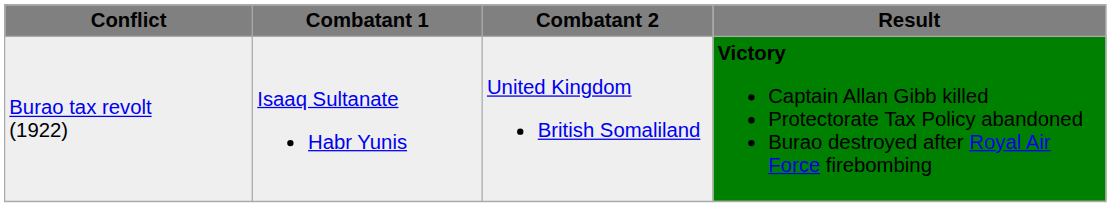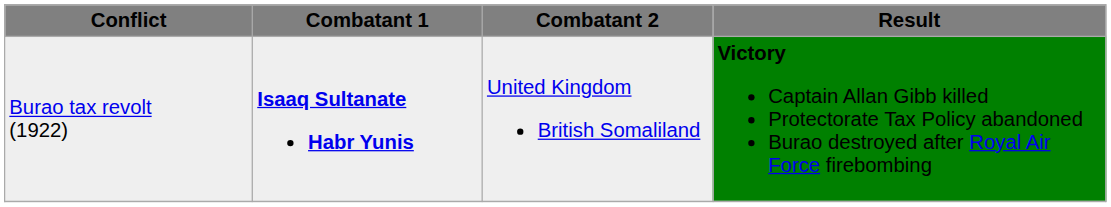(367, 120) normal -> (367, 120) bold
